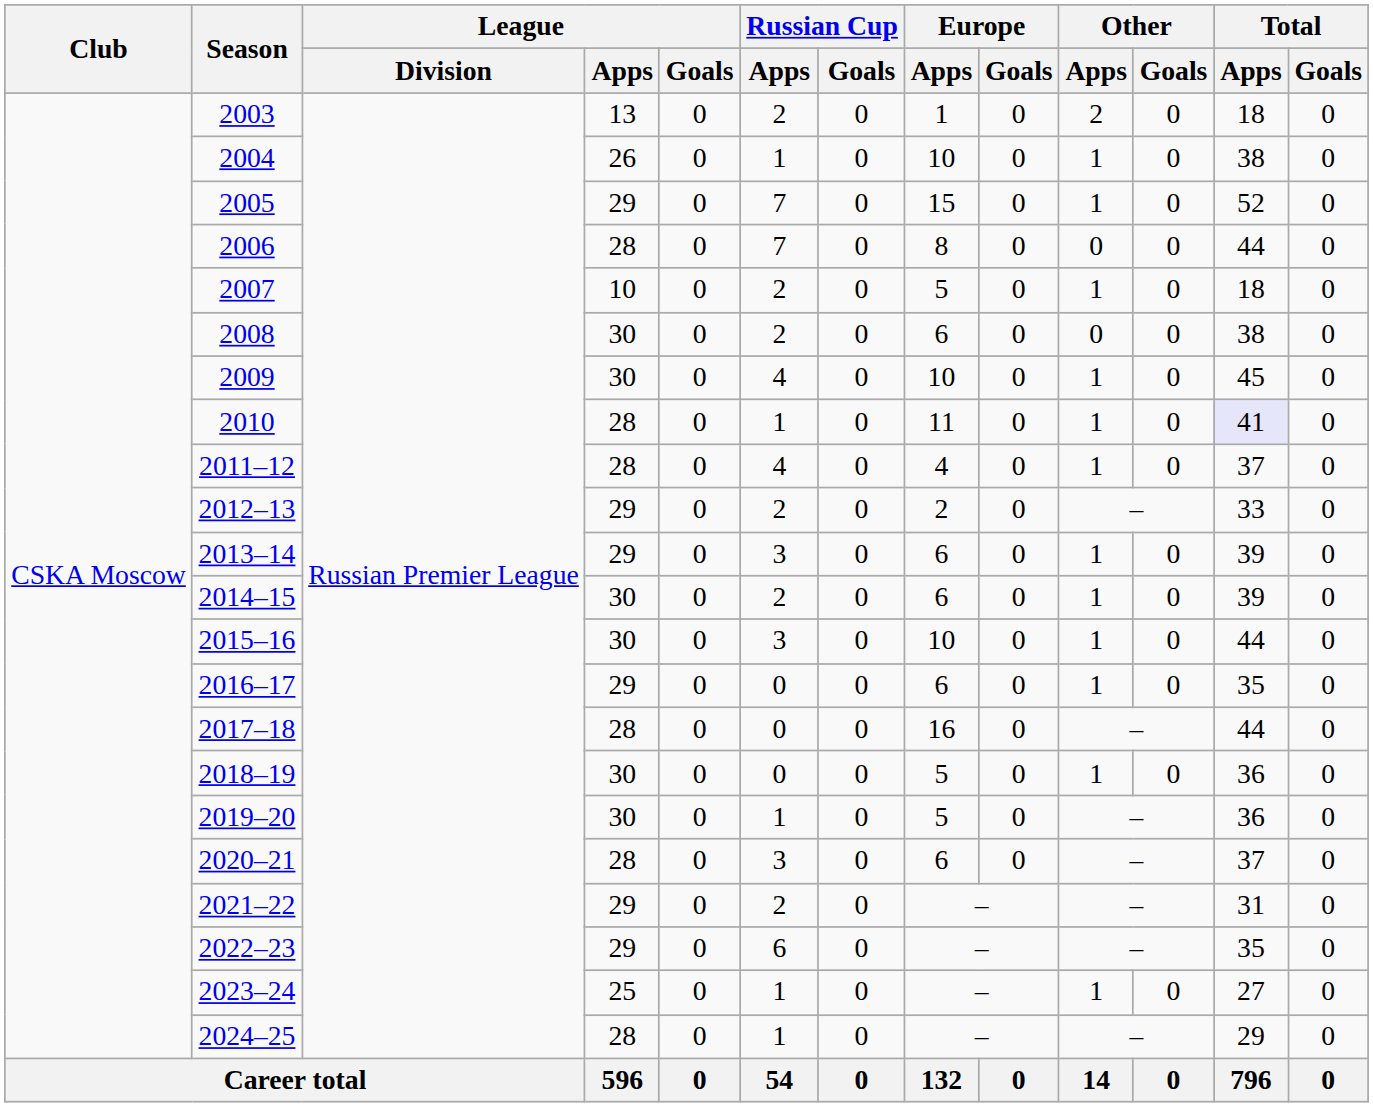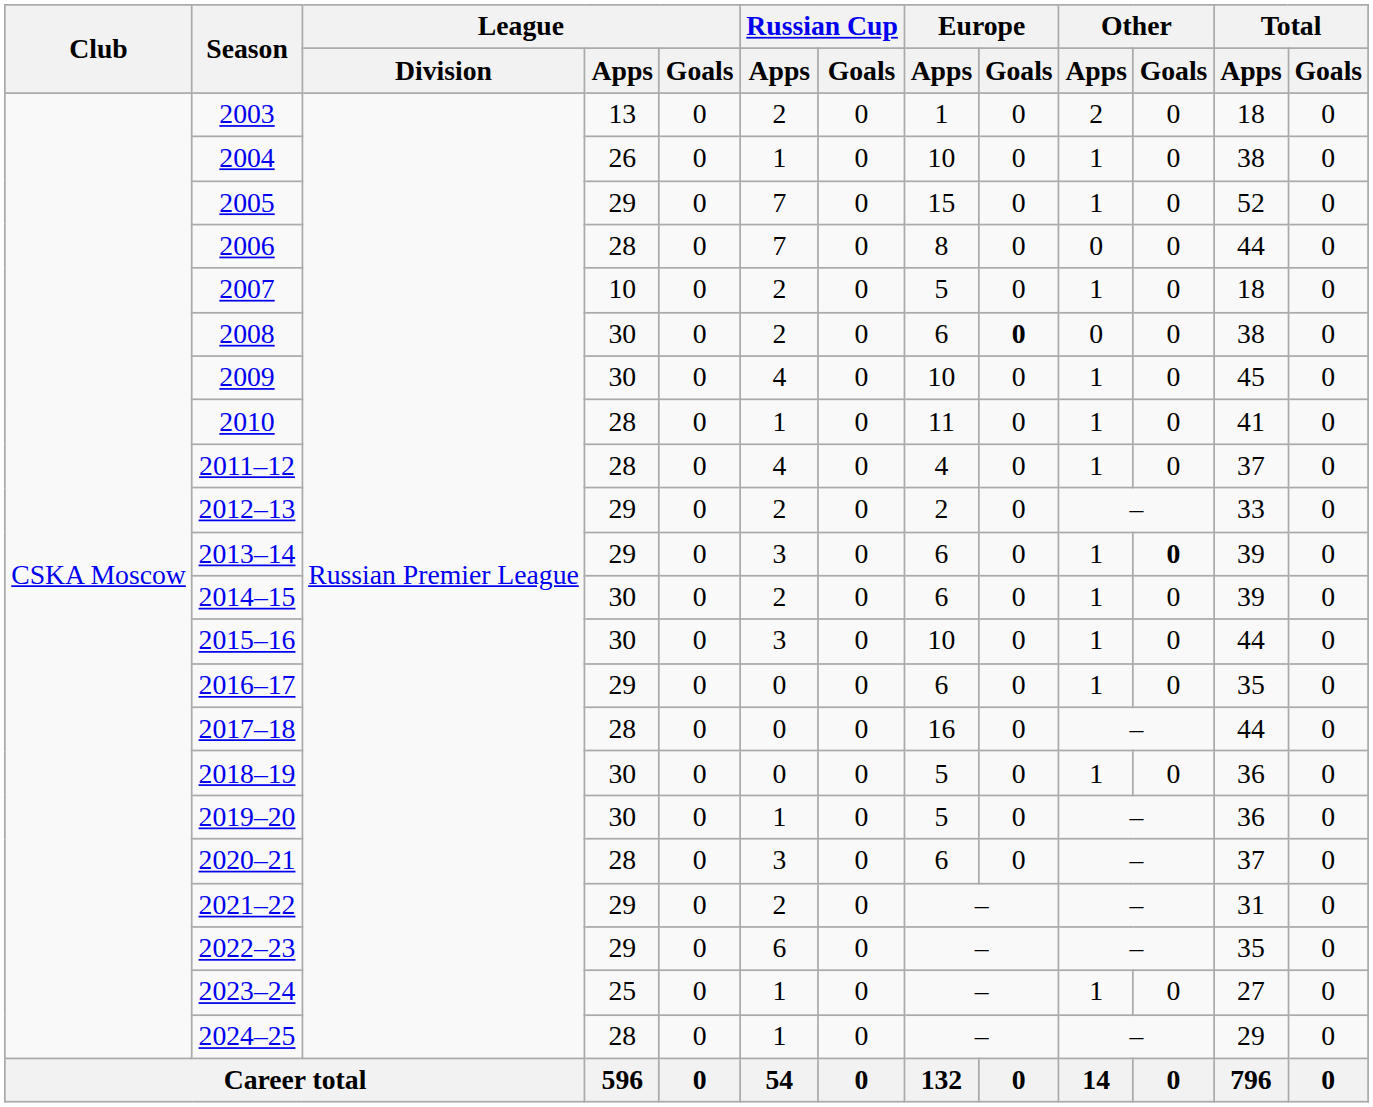(1019, 333) normal -> (1019, 333) bold
(1251, 421) lavender background -> (1251, 421) no background
(1174, 553) normal -> (1174, 553) bold
